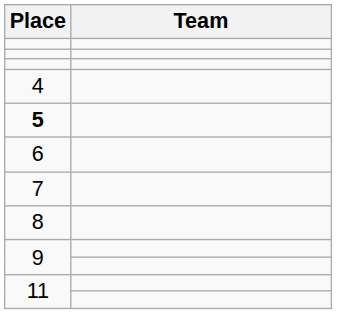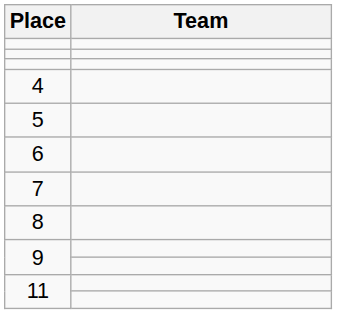(38, 120) bold -> (38, 120) normal
